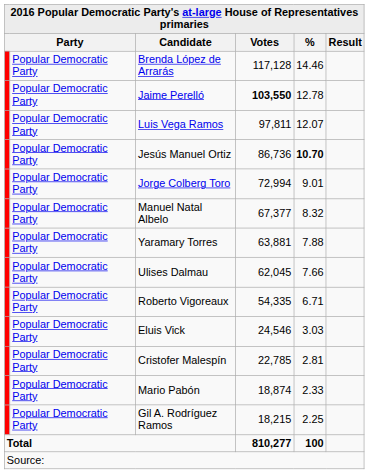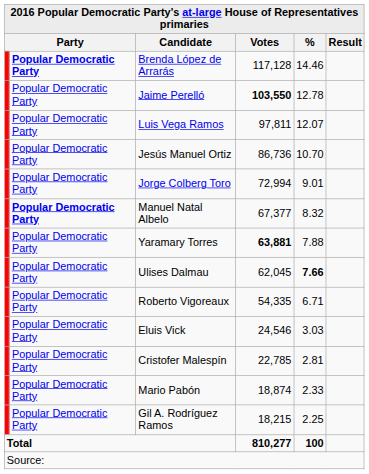(60, 65) normal -> (63, 65) bold
(310, 154) bold -> (310, 154) normal
(60, 213) normal -> (63, 213) bold
(275, 242) normal -> (275, 242) bold
(313, 272) normal -> (313, 272) bold
